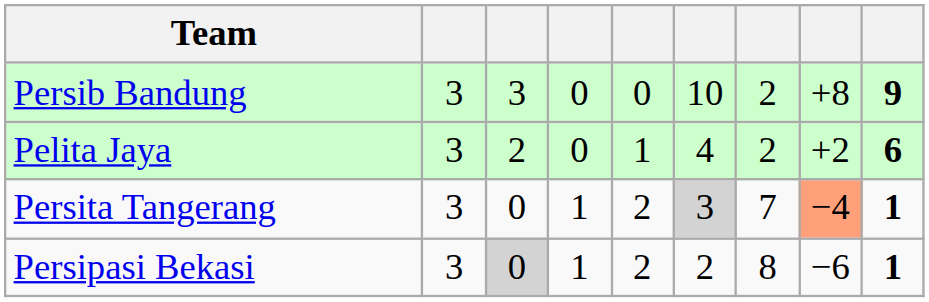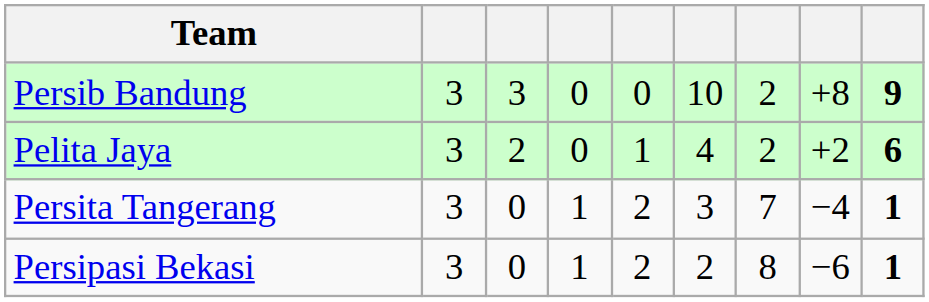(705, 207) lightgrey background -> (705, 207) no background
(830, 207) lightsalmon background -> (830, 207) no background
(517, 265) lightgrey background -> (517, 265) no background
